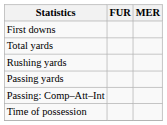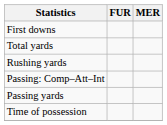rows swapped: (35, 79) <-> (56, 95)
